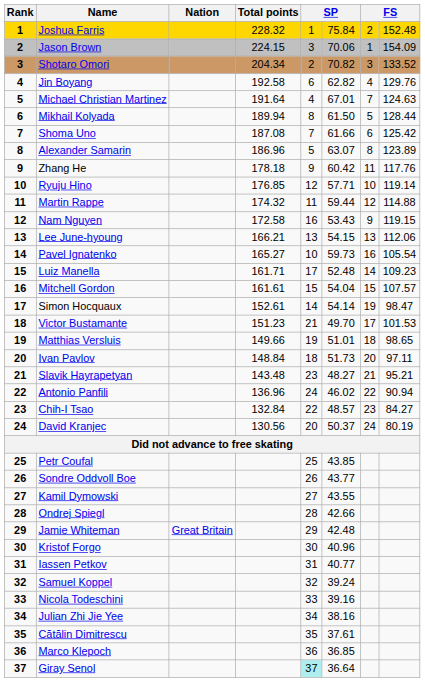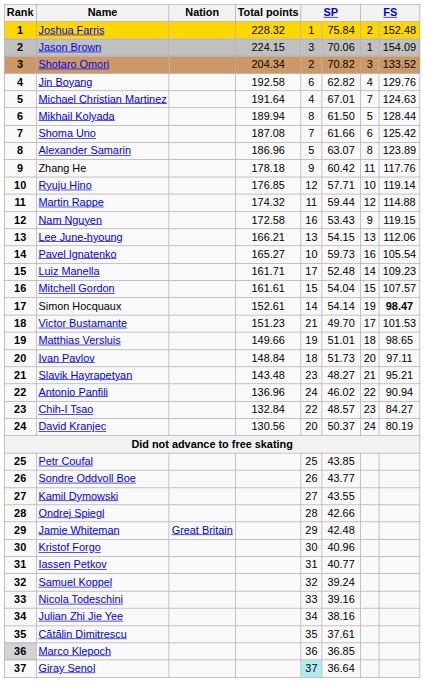(399, 306) normal -> (399, 306) bold
(20, 651) no background -> (20, 651) lightgrey background
